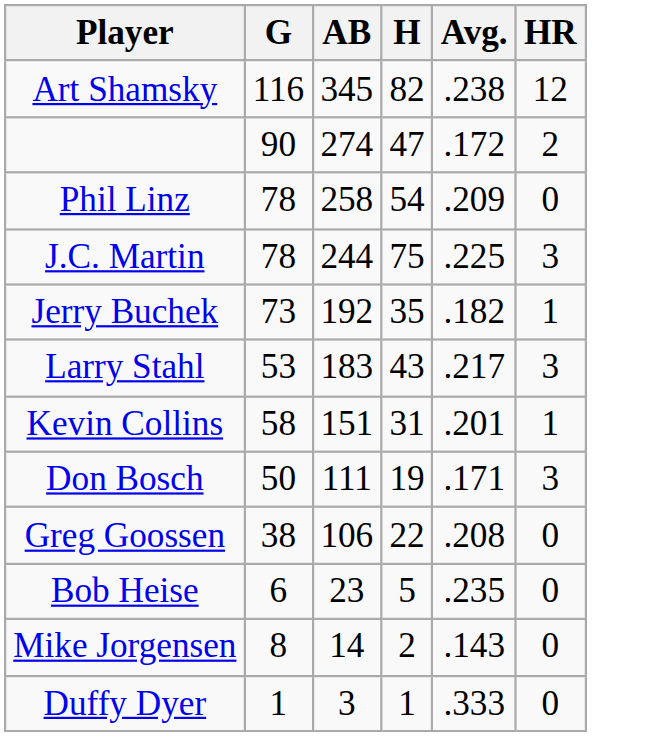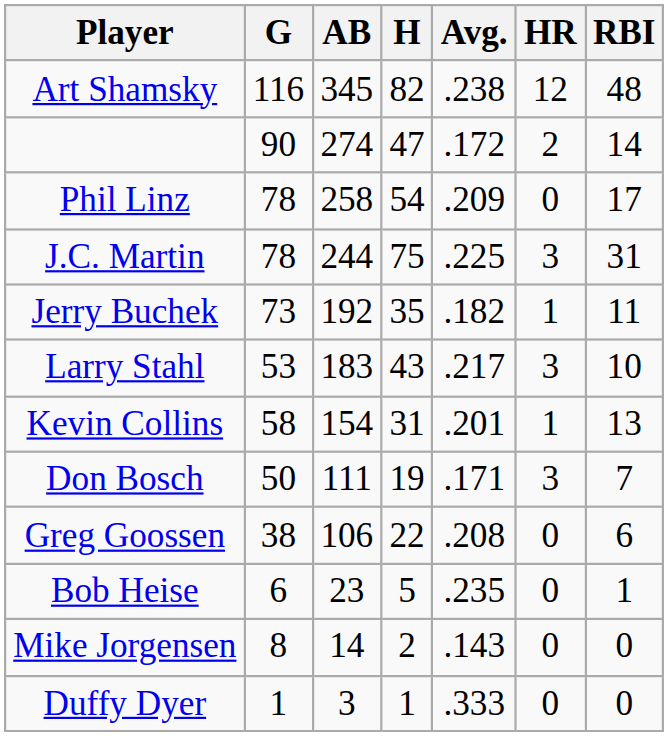+ column: (624, 32)
(347, 423) 151 -> (347, 423) 154
